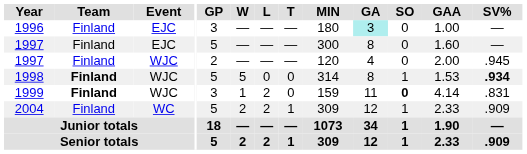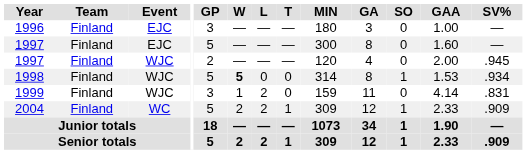(371, 28) paleturquoise background -> (369, 28) no background
(94, 76) bold -> (92, 76) normal
(243, 76) normal -> (239, 76) bold
(497, 76) bold -> (497, 76) normal
(94, 93) bold -> (92, 93) normal
(405, 93) bold -> (404, 93) normal
